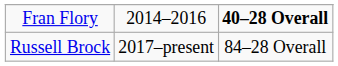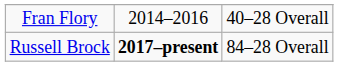(275, 18) bold -> (278, 18) normal
(166, 46) normal -> (168, 46) bold
